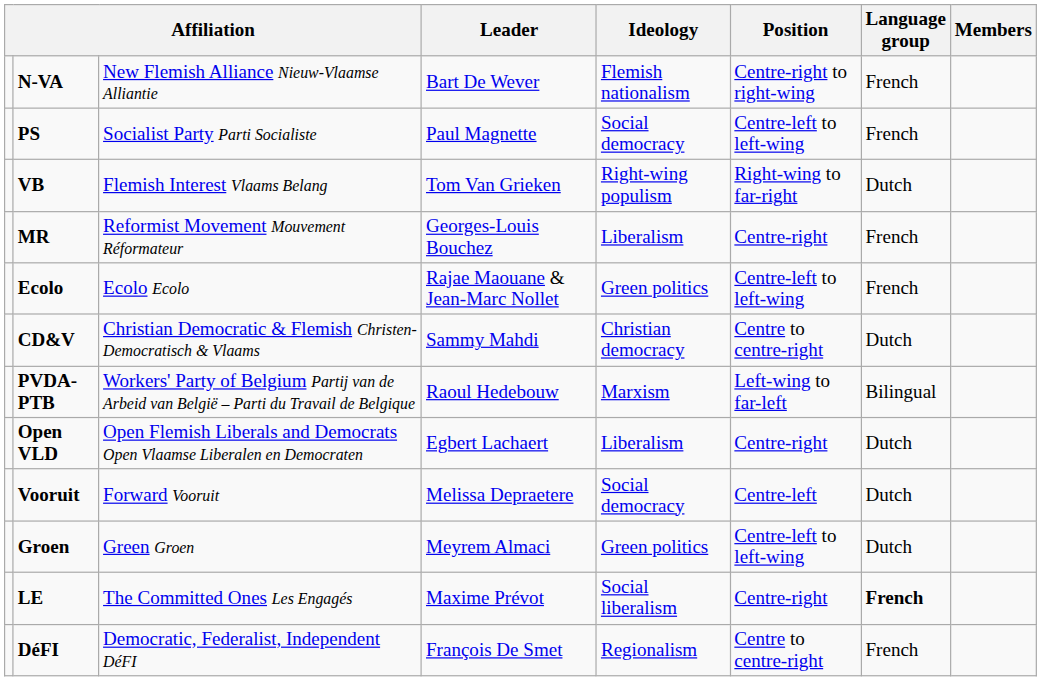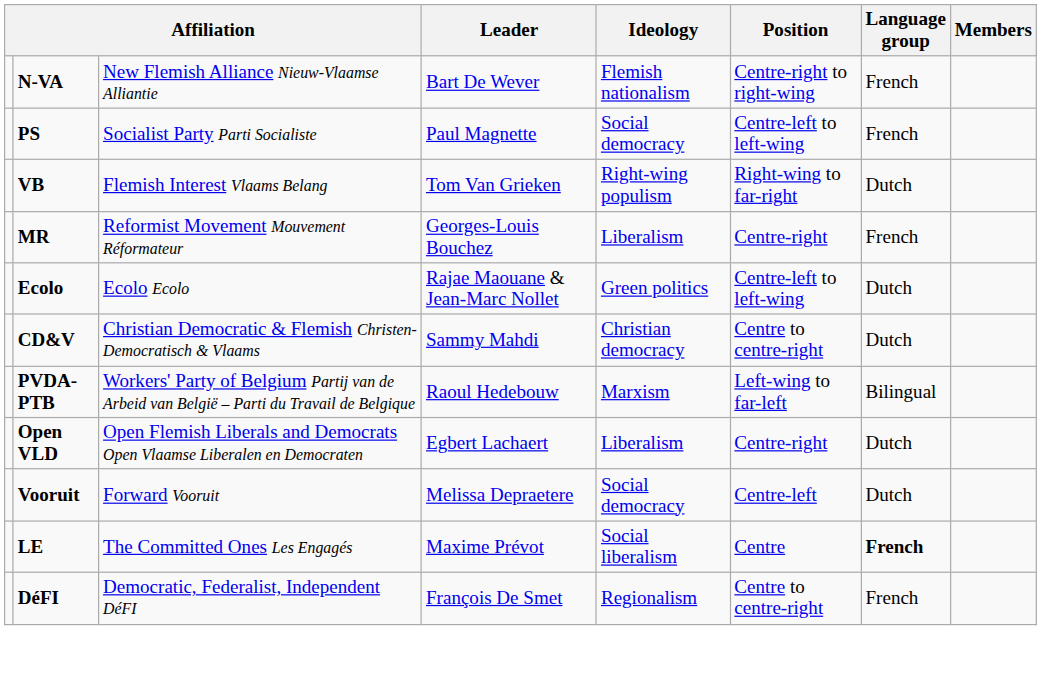(892, 288) French -> (889, 288) Dutch
- row: (44, 546)
(781, 598) Centre-right -> (760, 546) Centre
